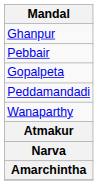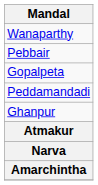(31, 33) Ghanpur -> (40, 33) Wanaparthy
(40, 111) Wanaparthy -> (31, 111) Ghanpur
